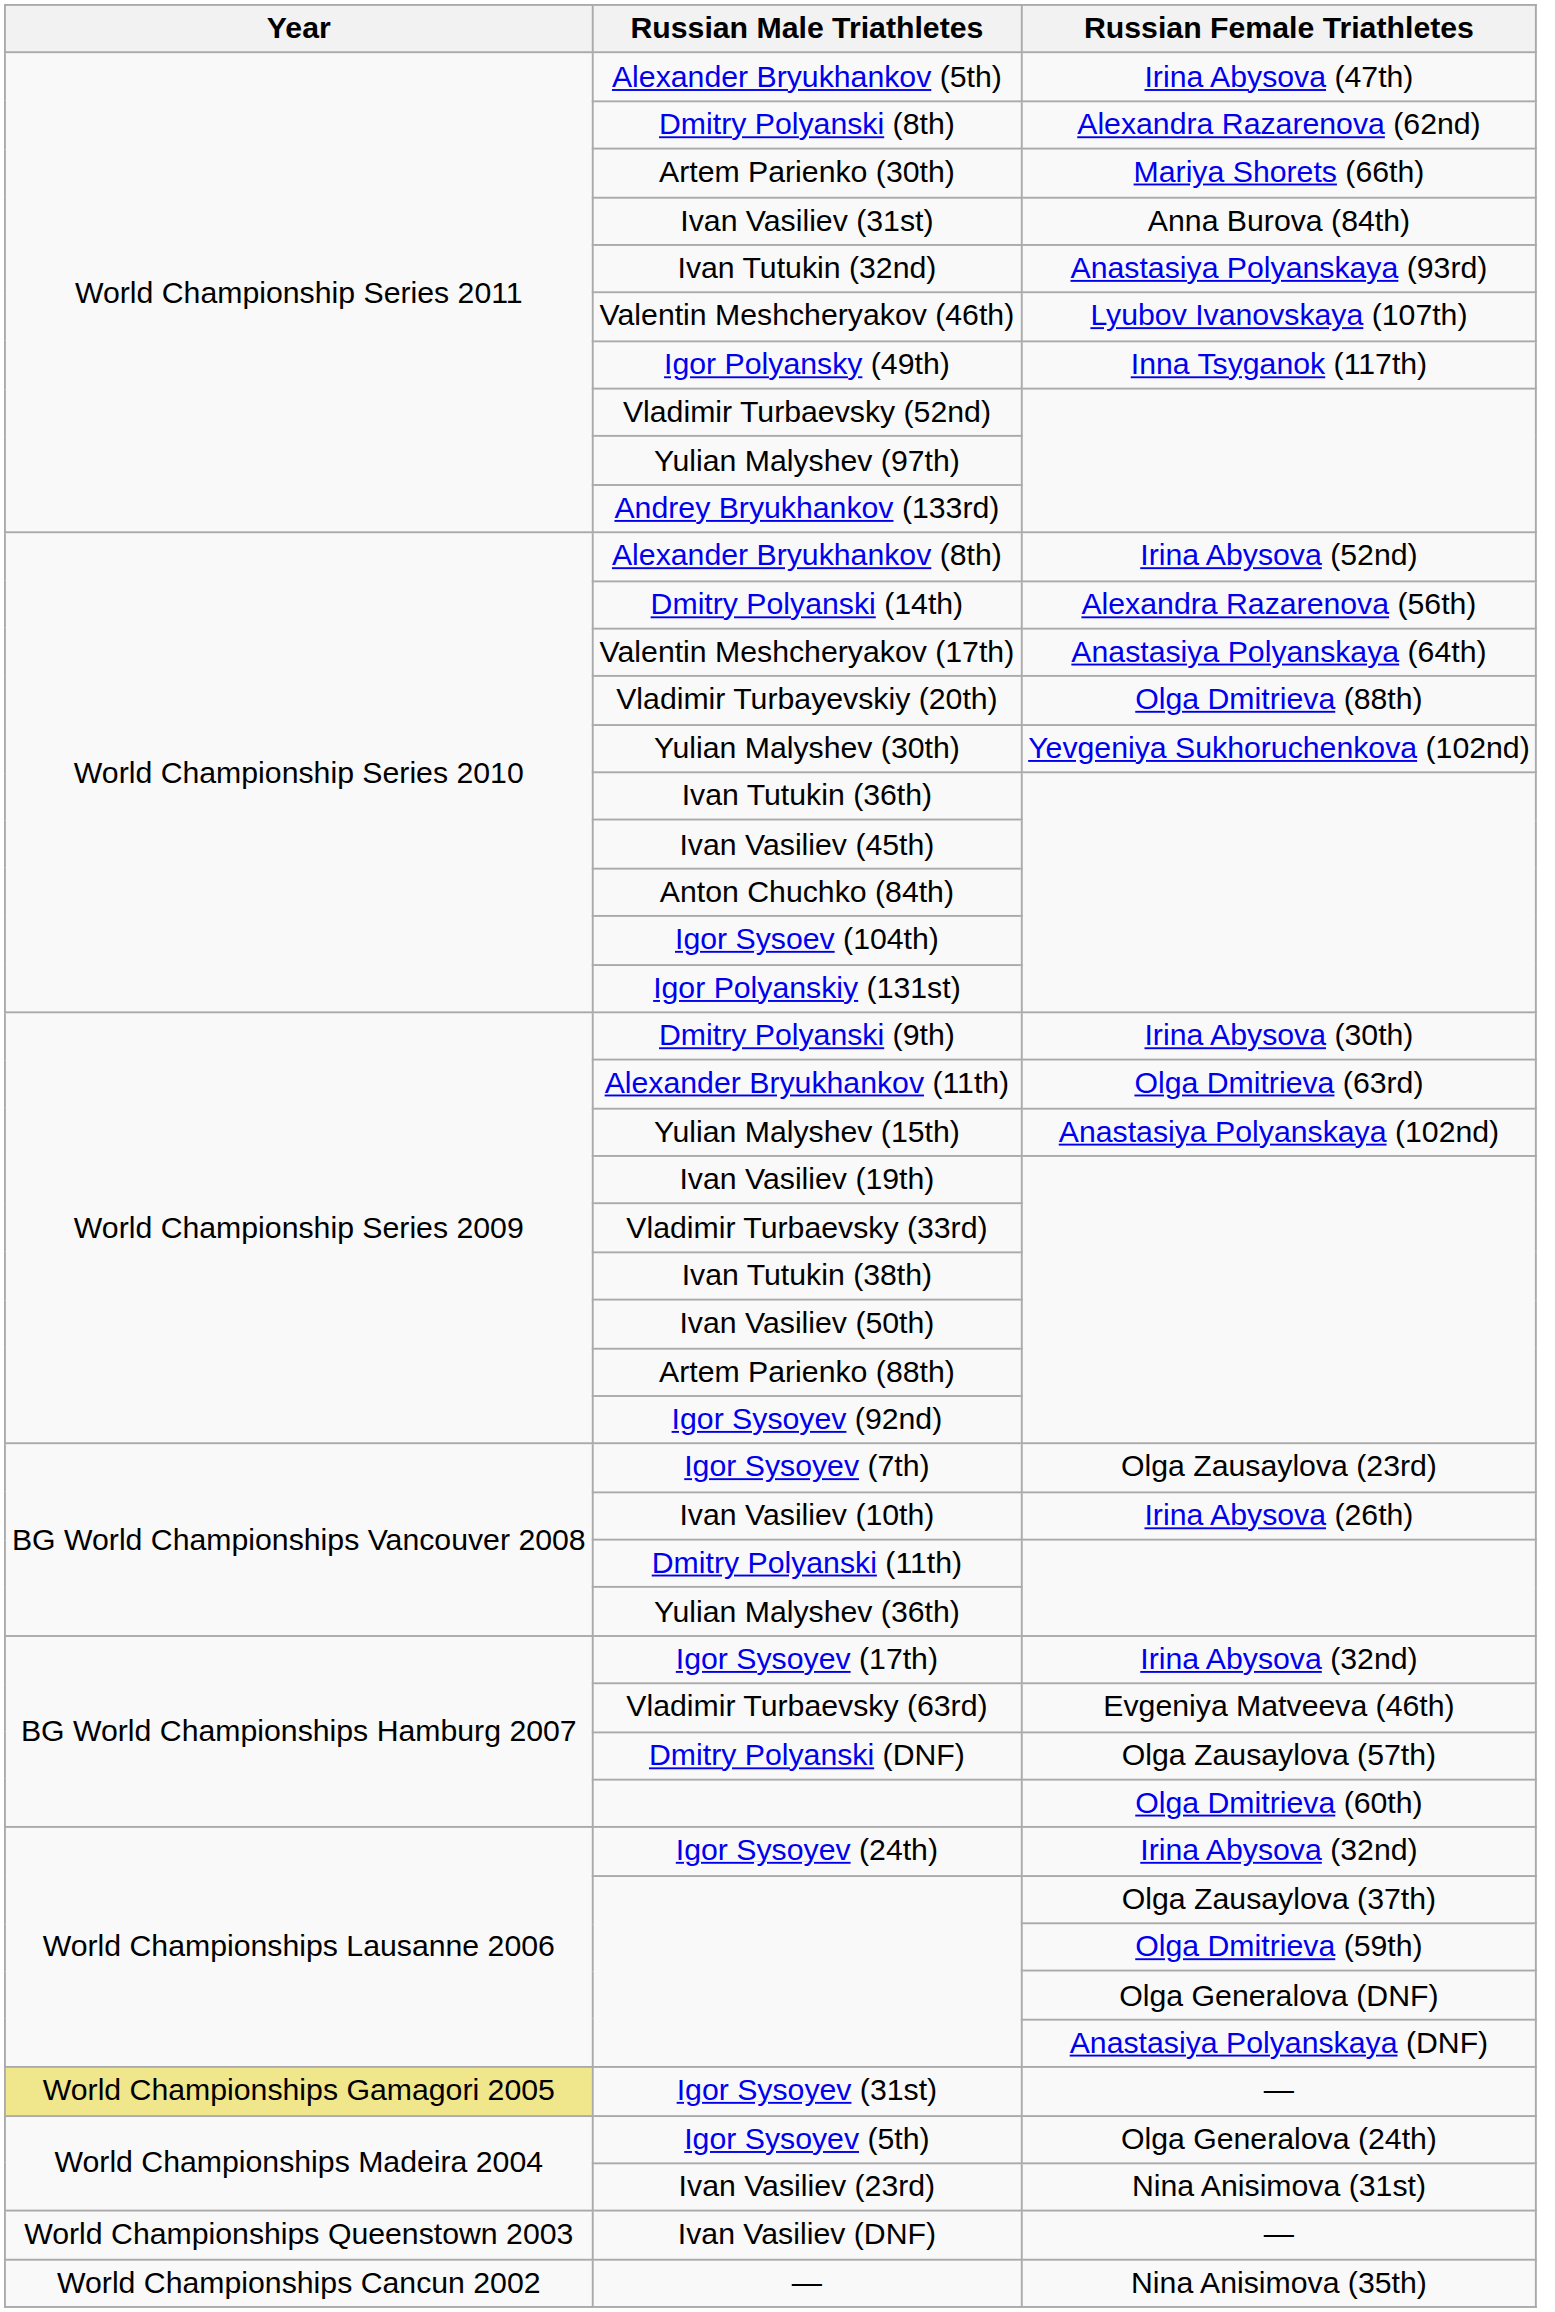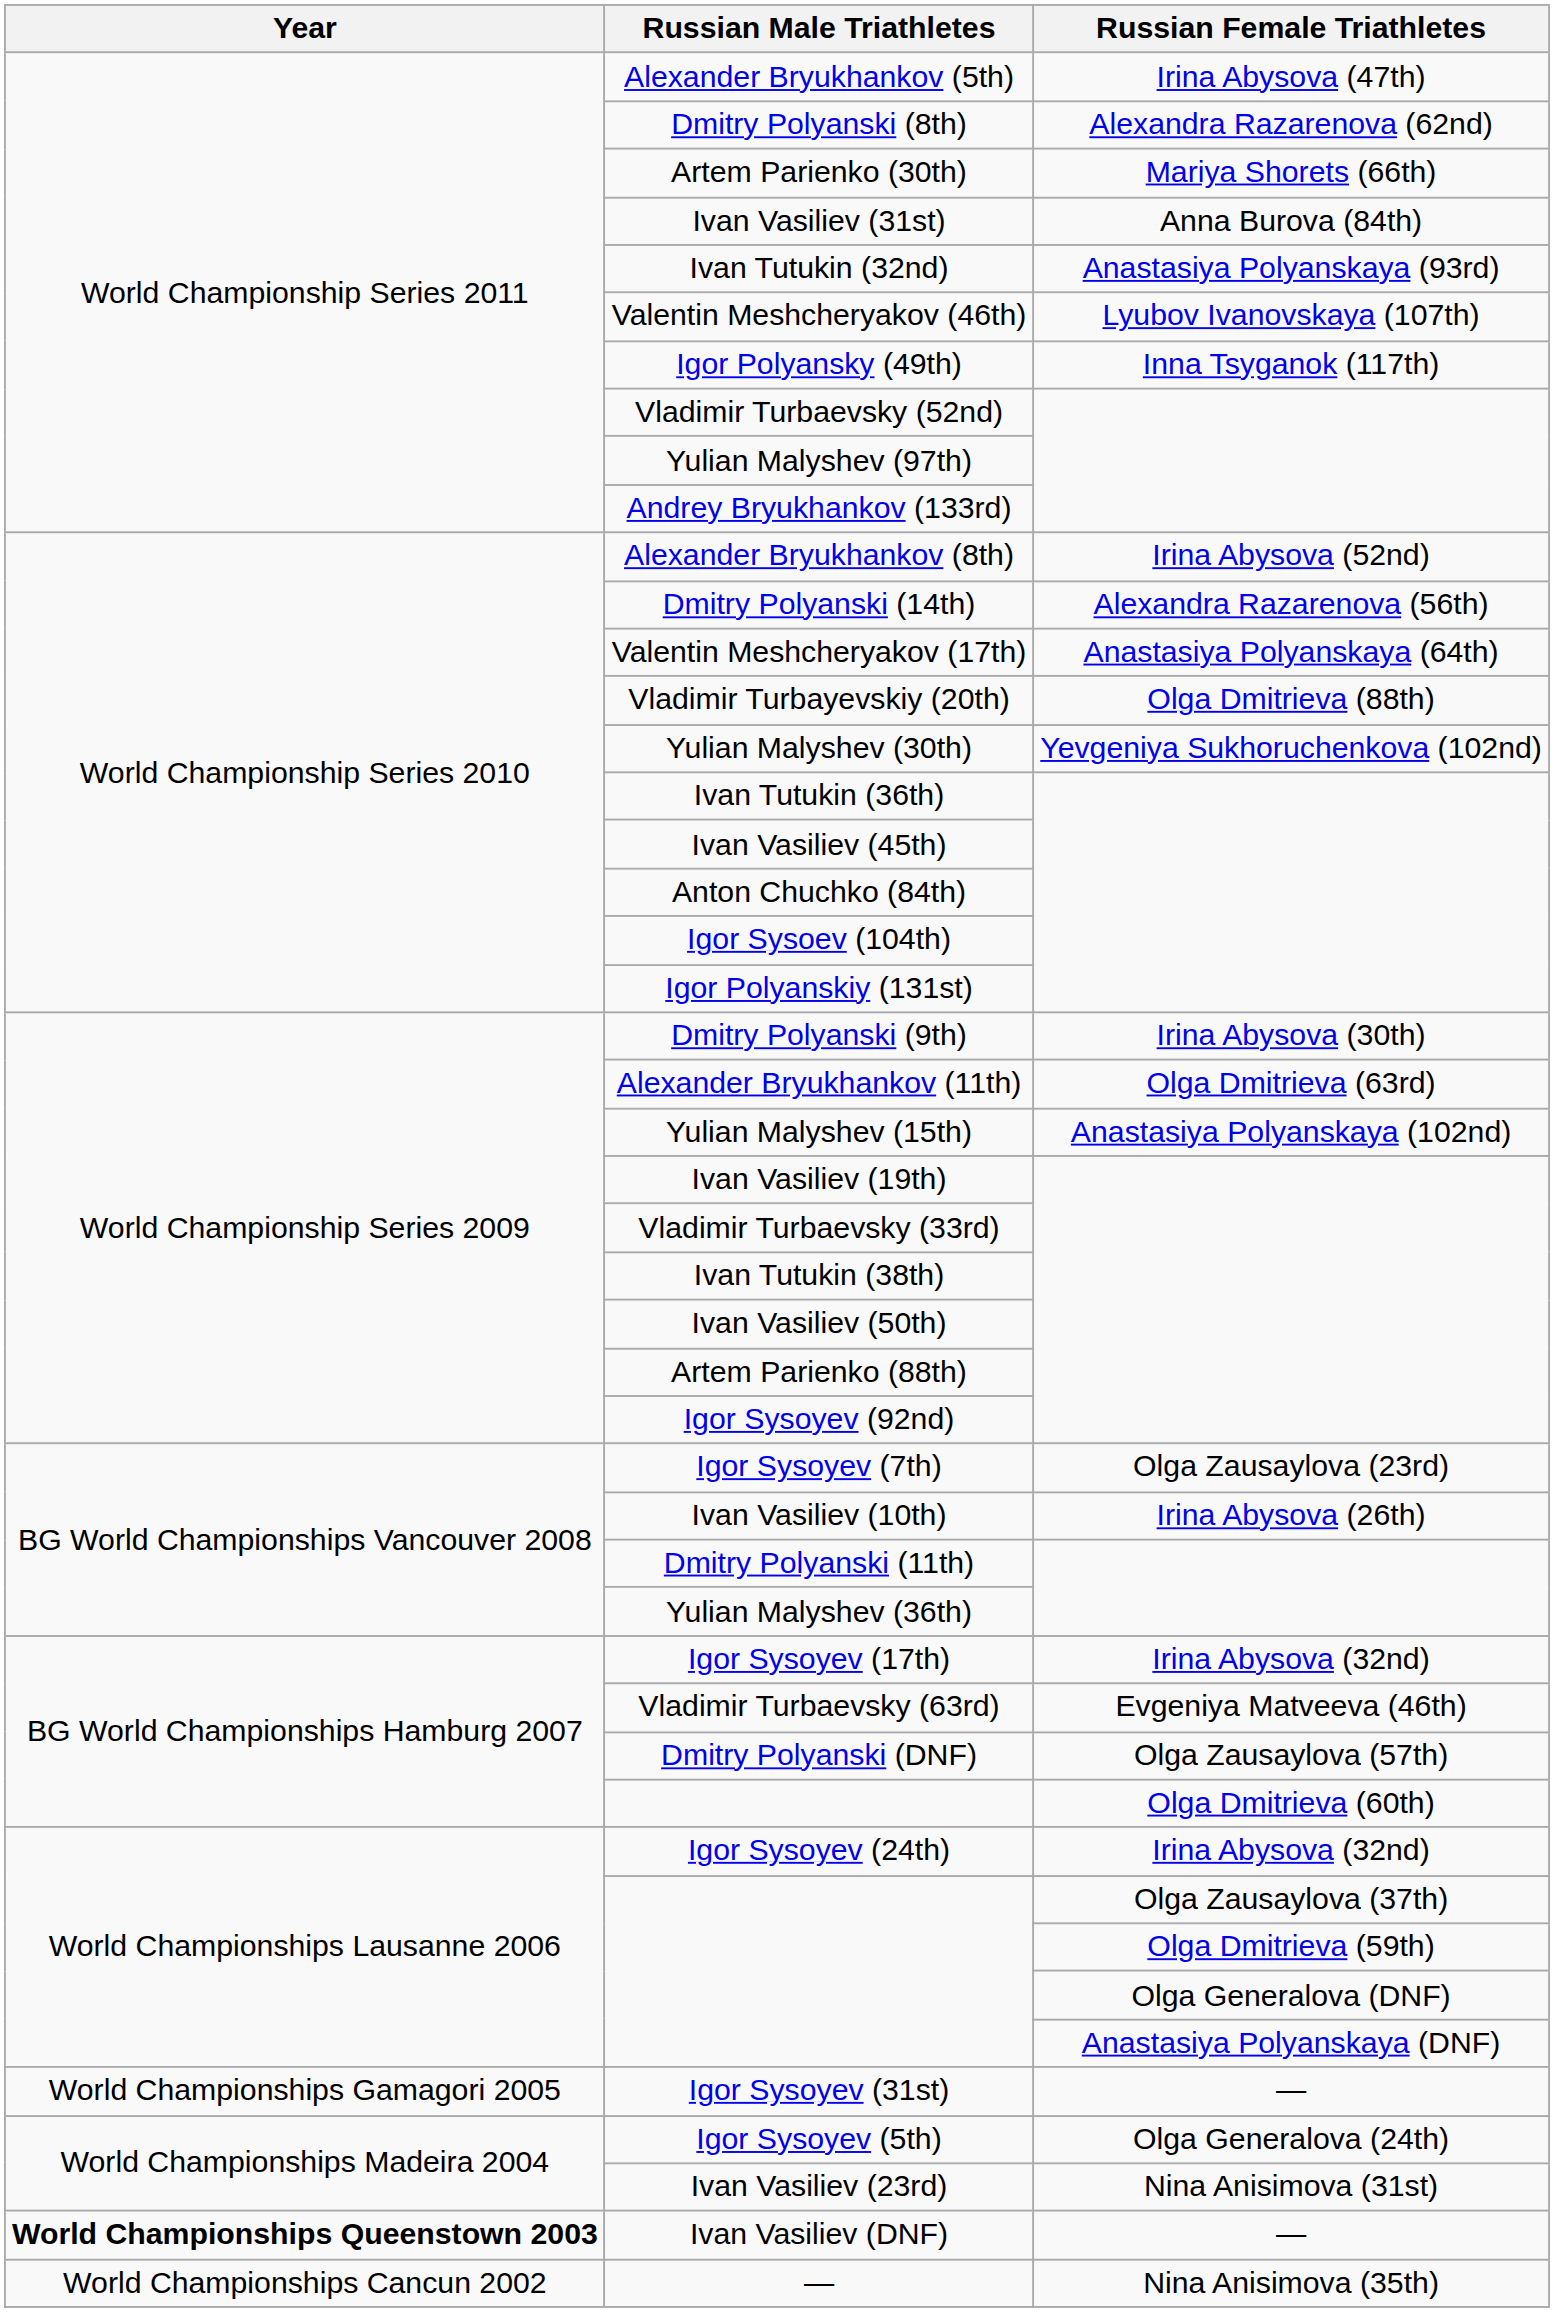(299, 2090) khaki background -> (305, 2090) no background
(299, 2234) normal -> (305, 2234) bold
